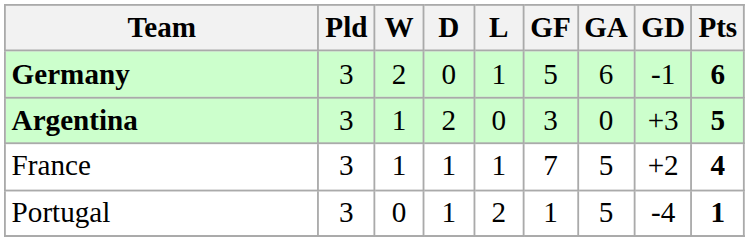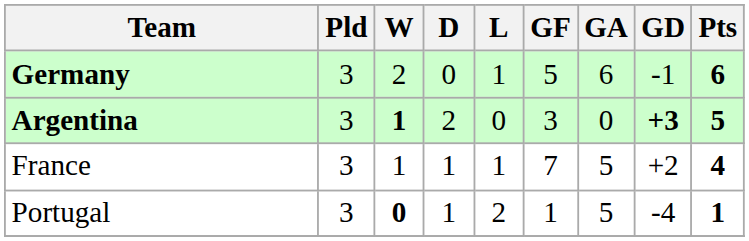(399, 119) normal -> (399, 119) bold
(663, 119) normal -> (663, 119) bold
(399, 212) normal -> (399, 212) bold
